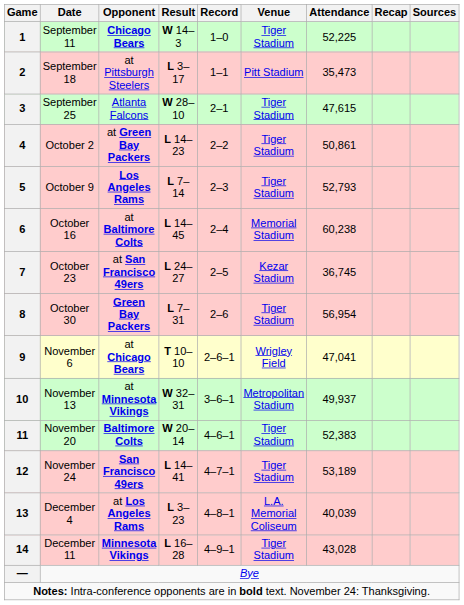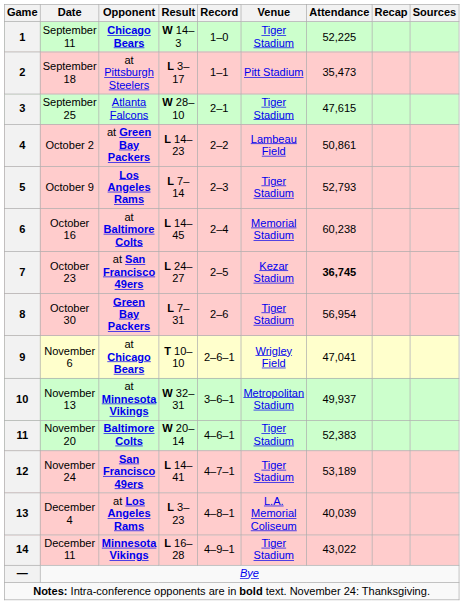(274, 145) Tiger Stadium -> (274, 145) Lambeau Field
(339, 272) normal -> (339, 272) bold
(339, 550) 43,028 -> (339, 550) 43,022
